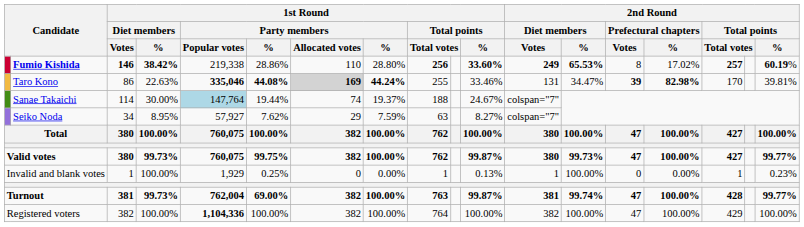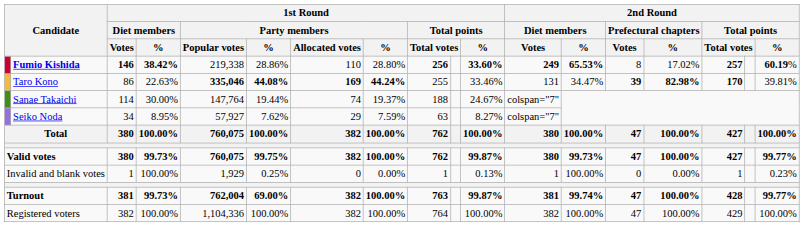(353, 82) lightgrey background -> (353, 82) no background
(735, 82) normal -> (735, 82) bold
(227, 99) lightblue background -> (227, 99) no background
(223, 213) bold -> (223, 213) normal
